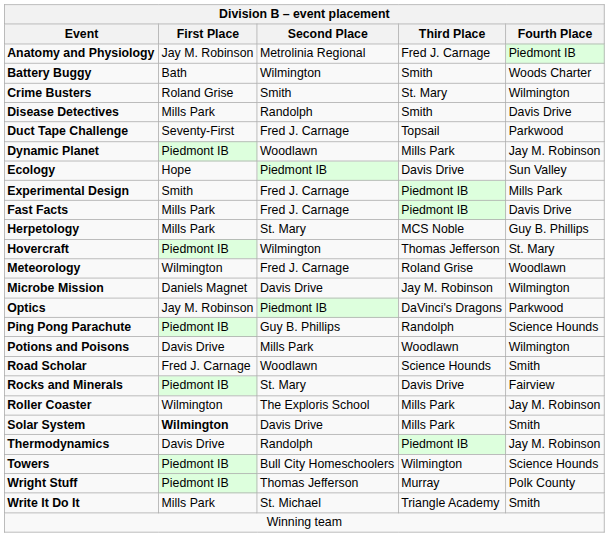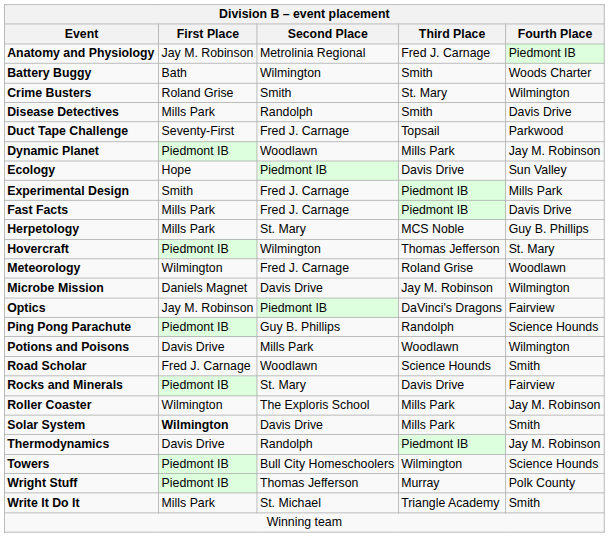(536, 307) Parkwood -> (532, 307) Fairview
